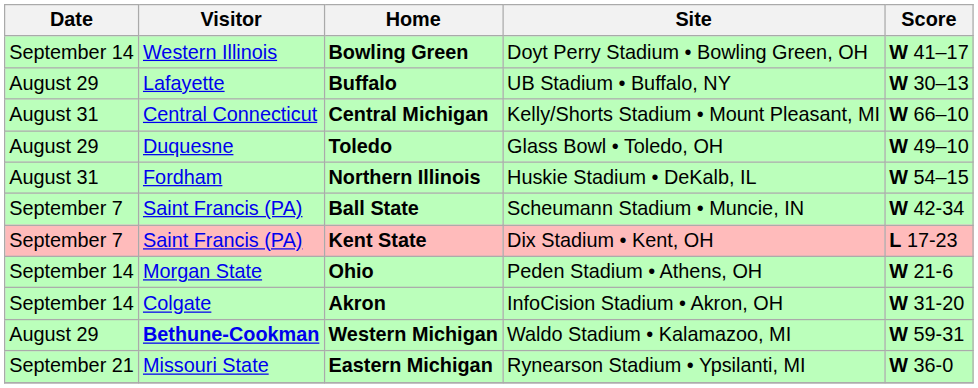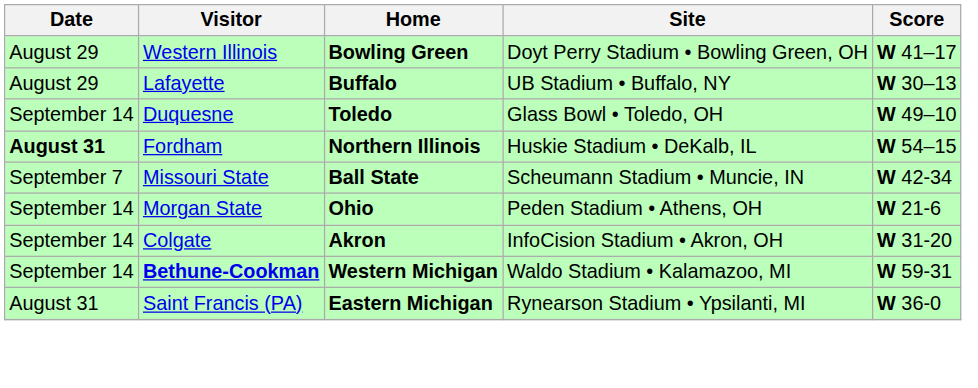(72, 51) September 14 -> (54, 51) August 29
- row: (408, 114)
(54, 146) August 29 -> (72, 114) September 14
(54, 177) normal -> (57, 146) bold
(223, 209) Saint Francis (PA) -> (206, 177) Missouri State
- row: (378, 240)
(54, 334) August 29 -> (72, 271) September 14
(72, 366) September 21 -> (54, 303) August 31
(206, 366) Missouri State -> (223, 303) Saint Francis (PA)
